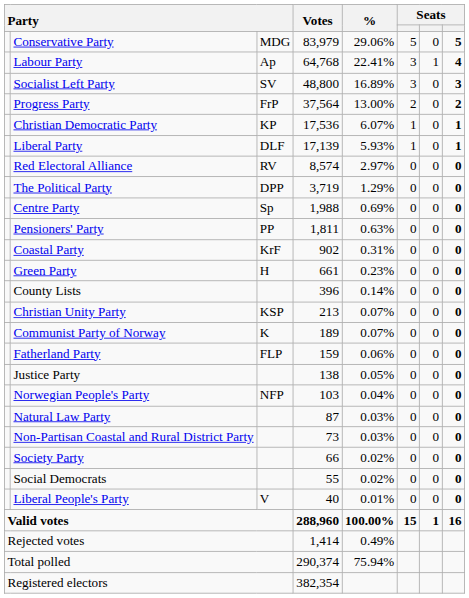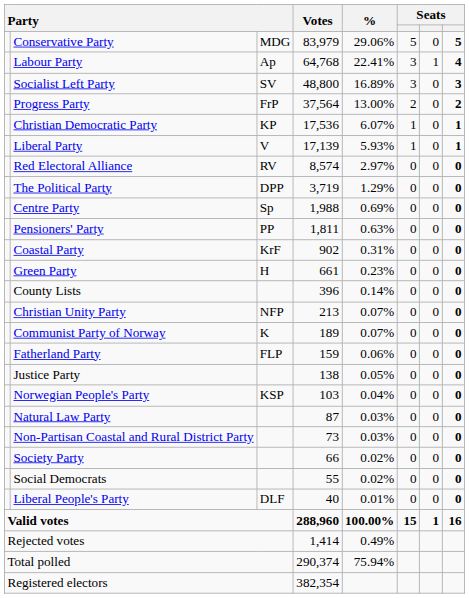(272, 145) DLF -> (264, 145) V
(272, 312) KSP -> (272, 312) NFP
(272, 395) NFP -> (272, 395) KSP
(264, 499) V -> (272, 499) DLF
